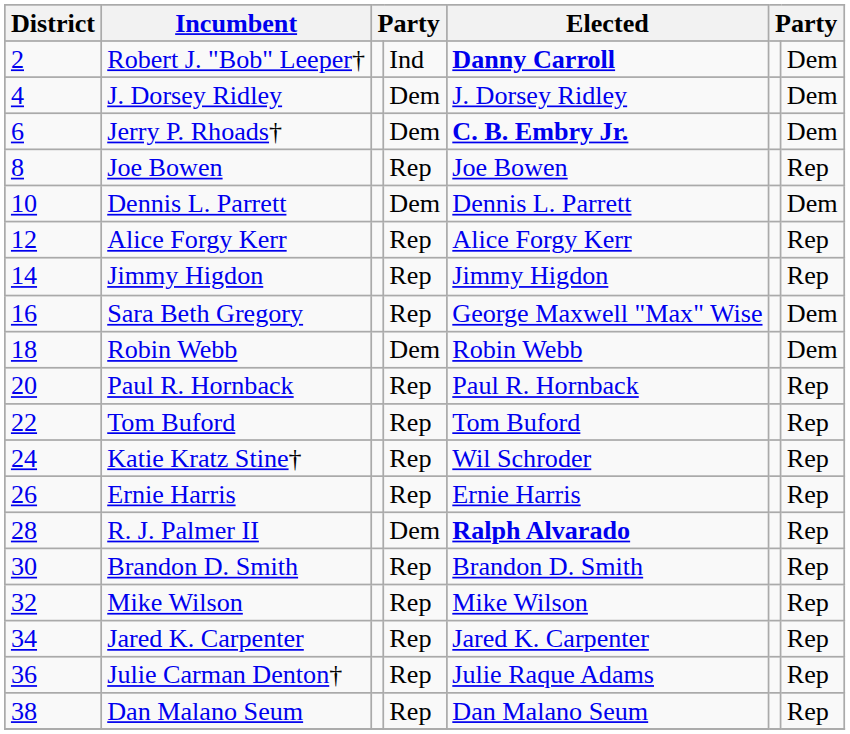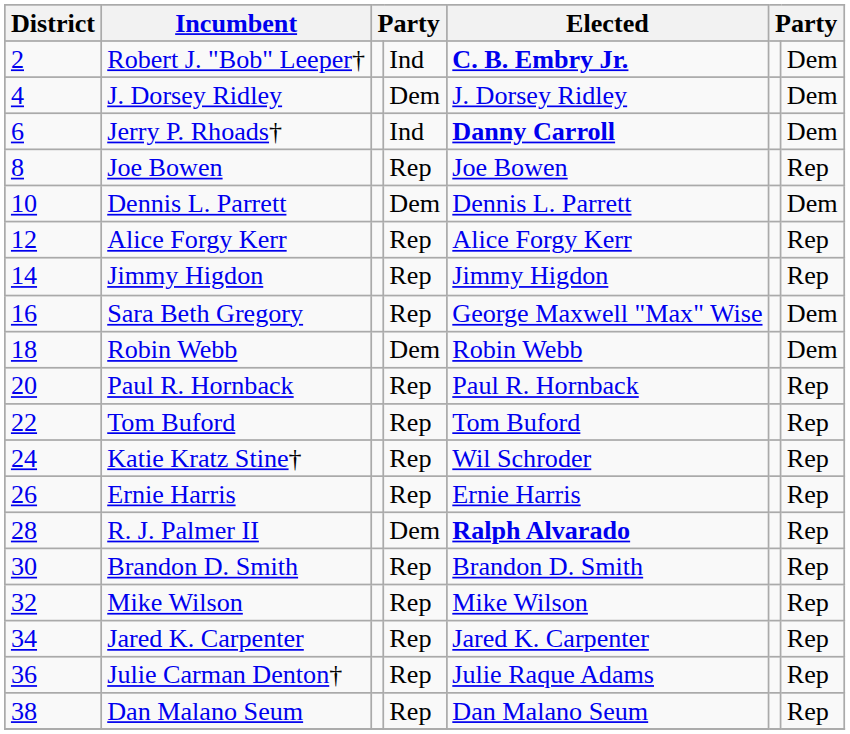(534, 59) Danny Carroll -> (540, 59) C. B. Embry Jr.
(415, 131) Dem -> (407, 131) Ind
(540, 131) C. B. Embry Jr. -> (534, 131) Danny Carroll
